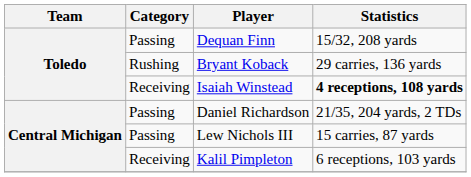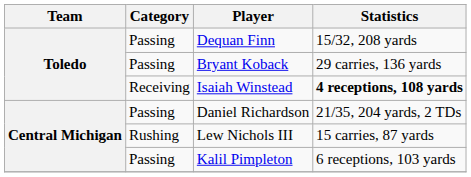(154, 64) Rushing -> (152, 64) Passing
(152, 135) Passing -> (154, 135) Rushing
(159, 159) Receiving -> (152, 159) Passing
